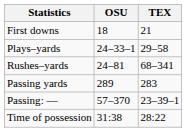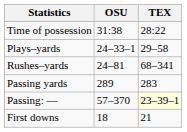rows swapped: (33, 30) <-> (49, 118)
(160, 100) no background -> (160, 100) lightyellow background
